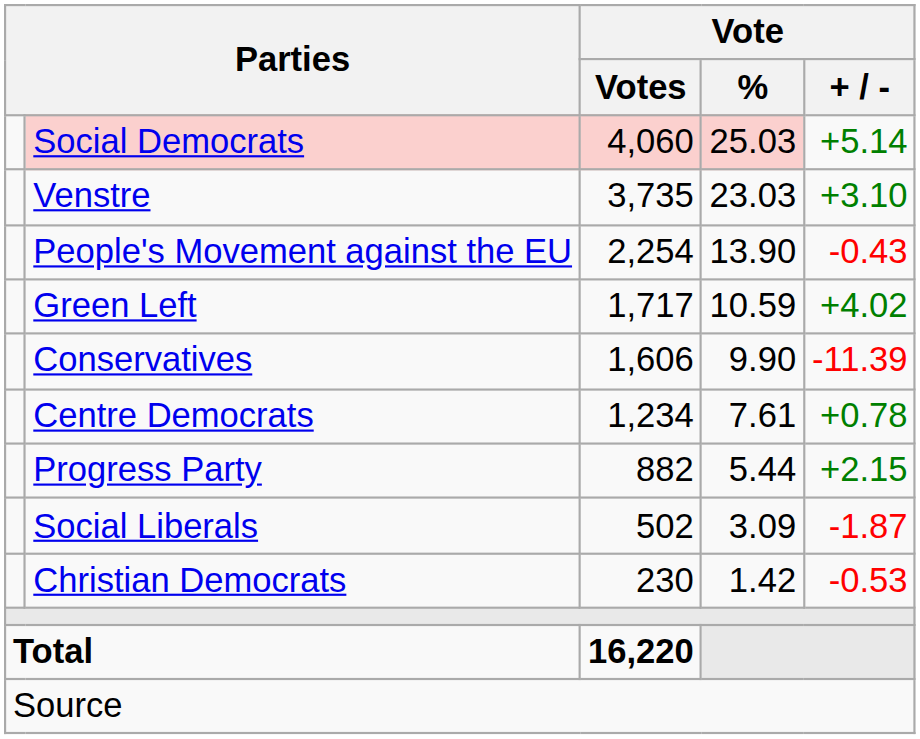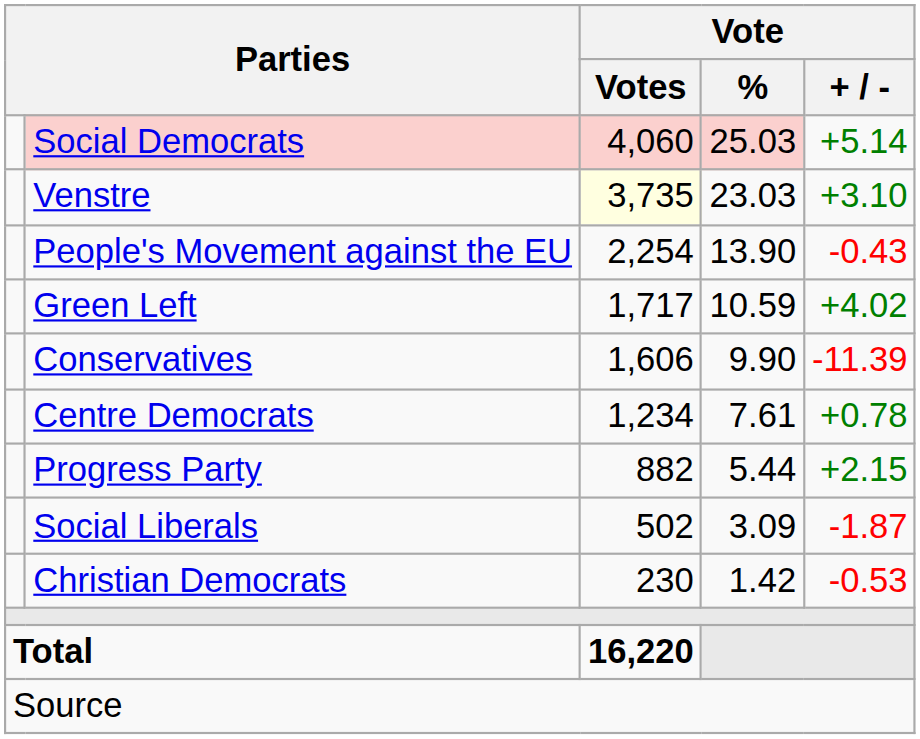(650, 196) no background -> (650, 196) lightyellow background
